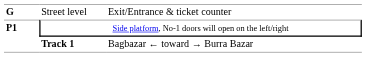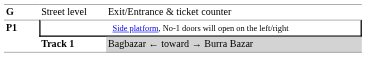(181, 44) no background -> (181, 44) lightgrey background
